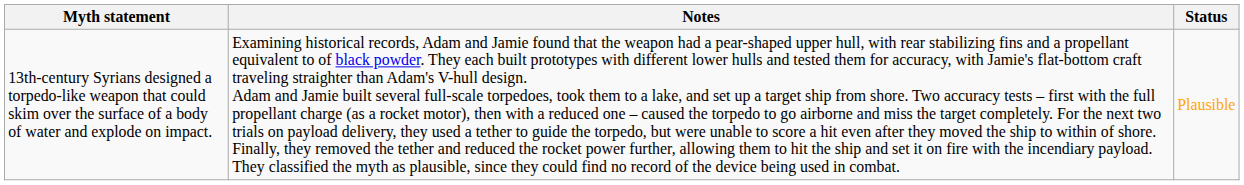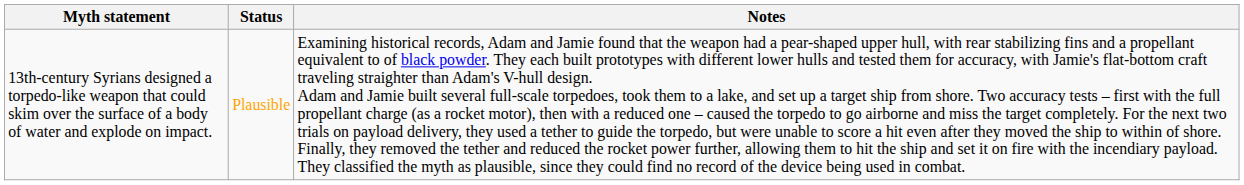columns swapped: (1206, 17) <-> (701, 17)
